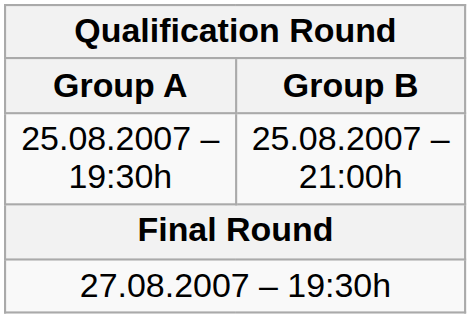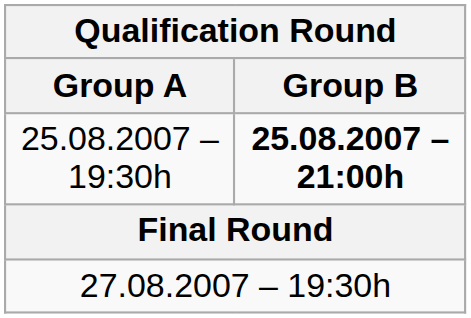(351, 158) normal -> (350, 158) bold
